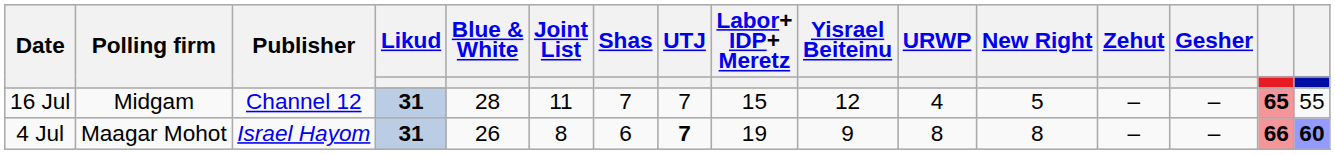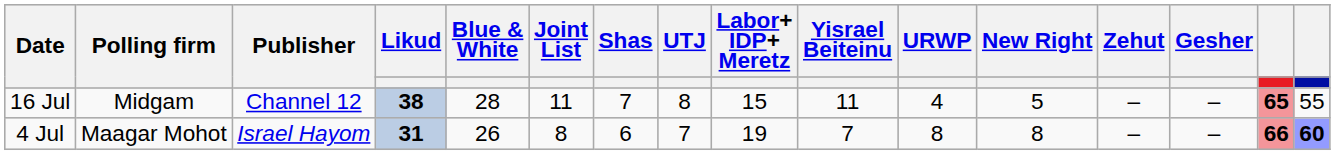(411, 102) 31 -> (411, 102) 38
(684, 102) 7 -> (684, 102) 8
(848, 102) 12 -> (848, 102) 11
(684, 133) bold -> (684, 133) normal
(848, 133) 9 -> (848, 133) 7
